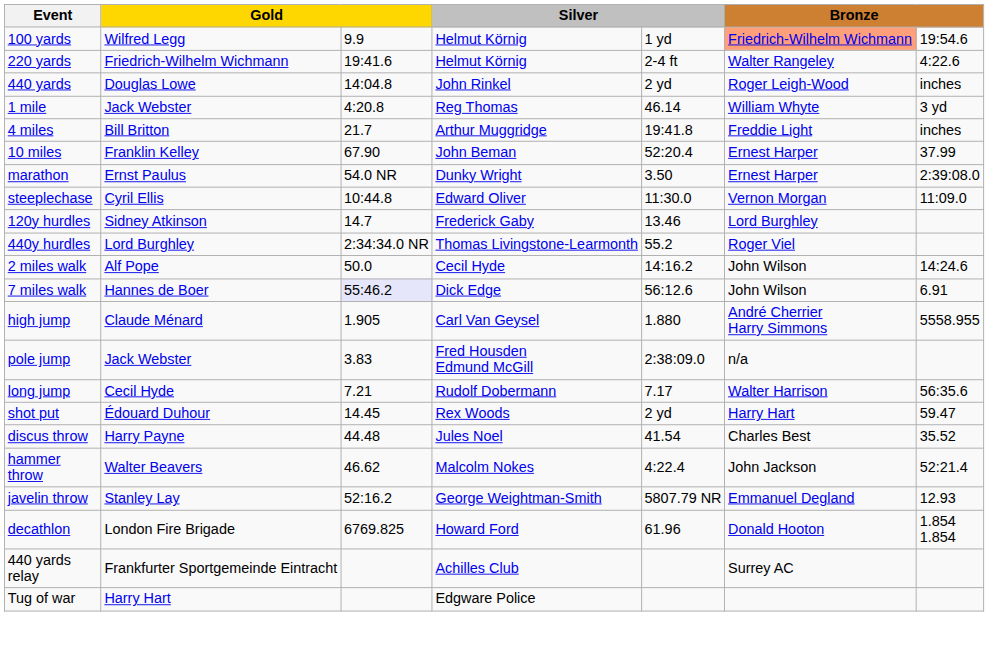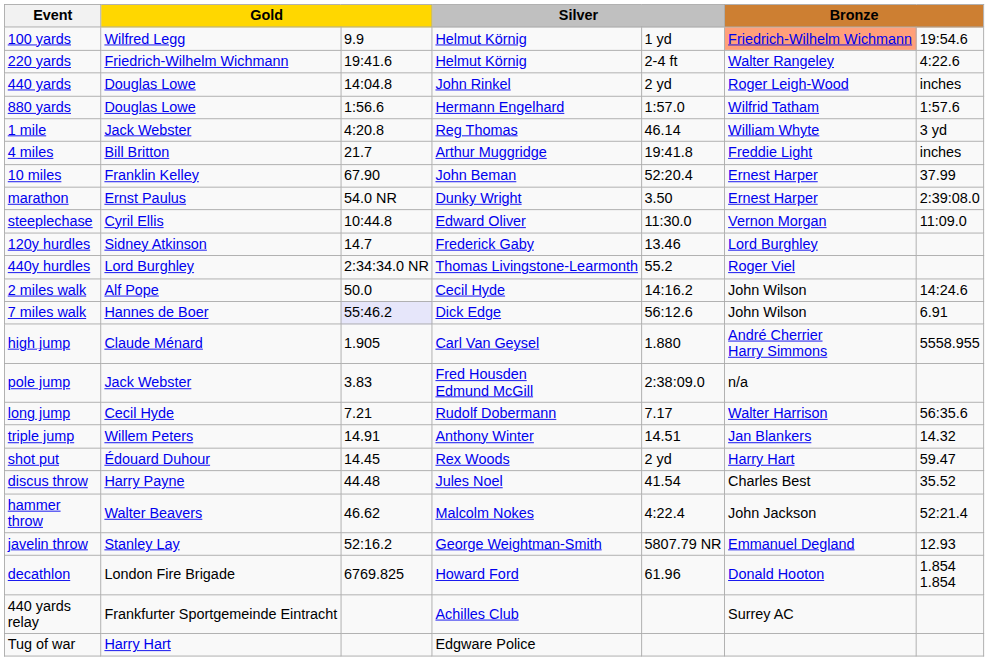+ row: (39, 107)
+ row: (41, 436)
